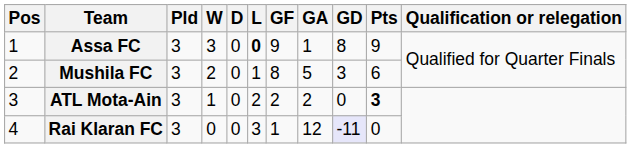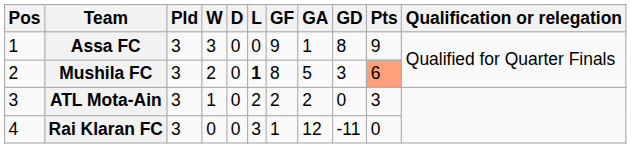(256, 45) bold -> (256, 45) normal
(256, 73) normal -> (256, 73) bold
(376, 73) no background -> (376, 73) lightsalmon background
(376, 101) bold -> (376, 101) normal
(348, 128) lavender background -> (348, 128) no background
